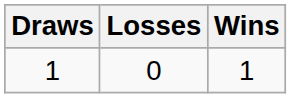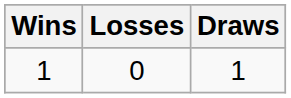columns swapped: (247, 26) <-> (53, 26)
